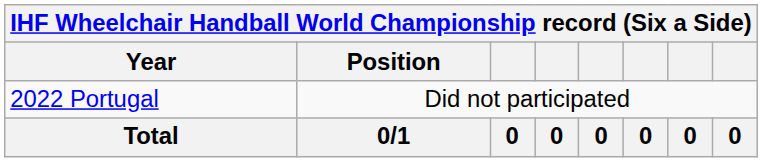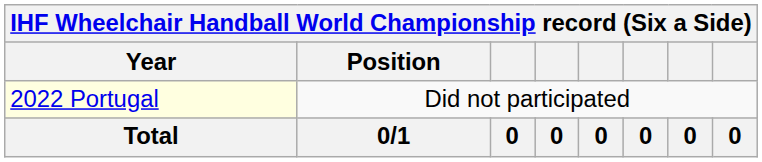(84, 99) no background -> (84, 99) lightyellow background
